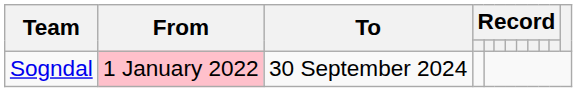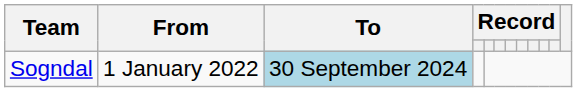(181, 68) pink background -> (181, 68) no background
(368, 68) no background -> (368, 68) lightblue background
